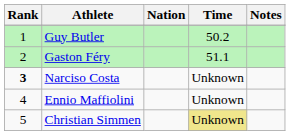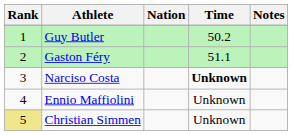(23, 78) bold -> (23, 78) normal
(218, 78) normal -> (219, 78) bold
(23, 120) no background -> (23, 120) khaki background
(218, 120) khaki background -> (219, 120) no background
